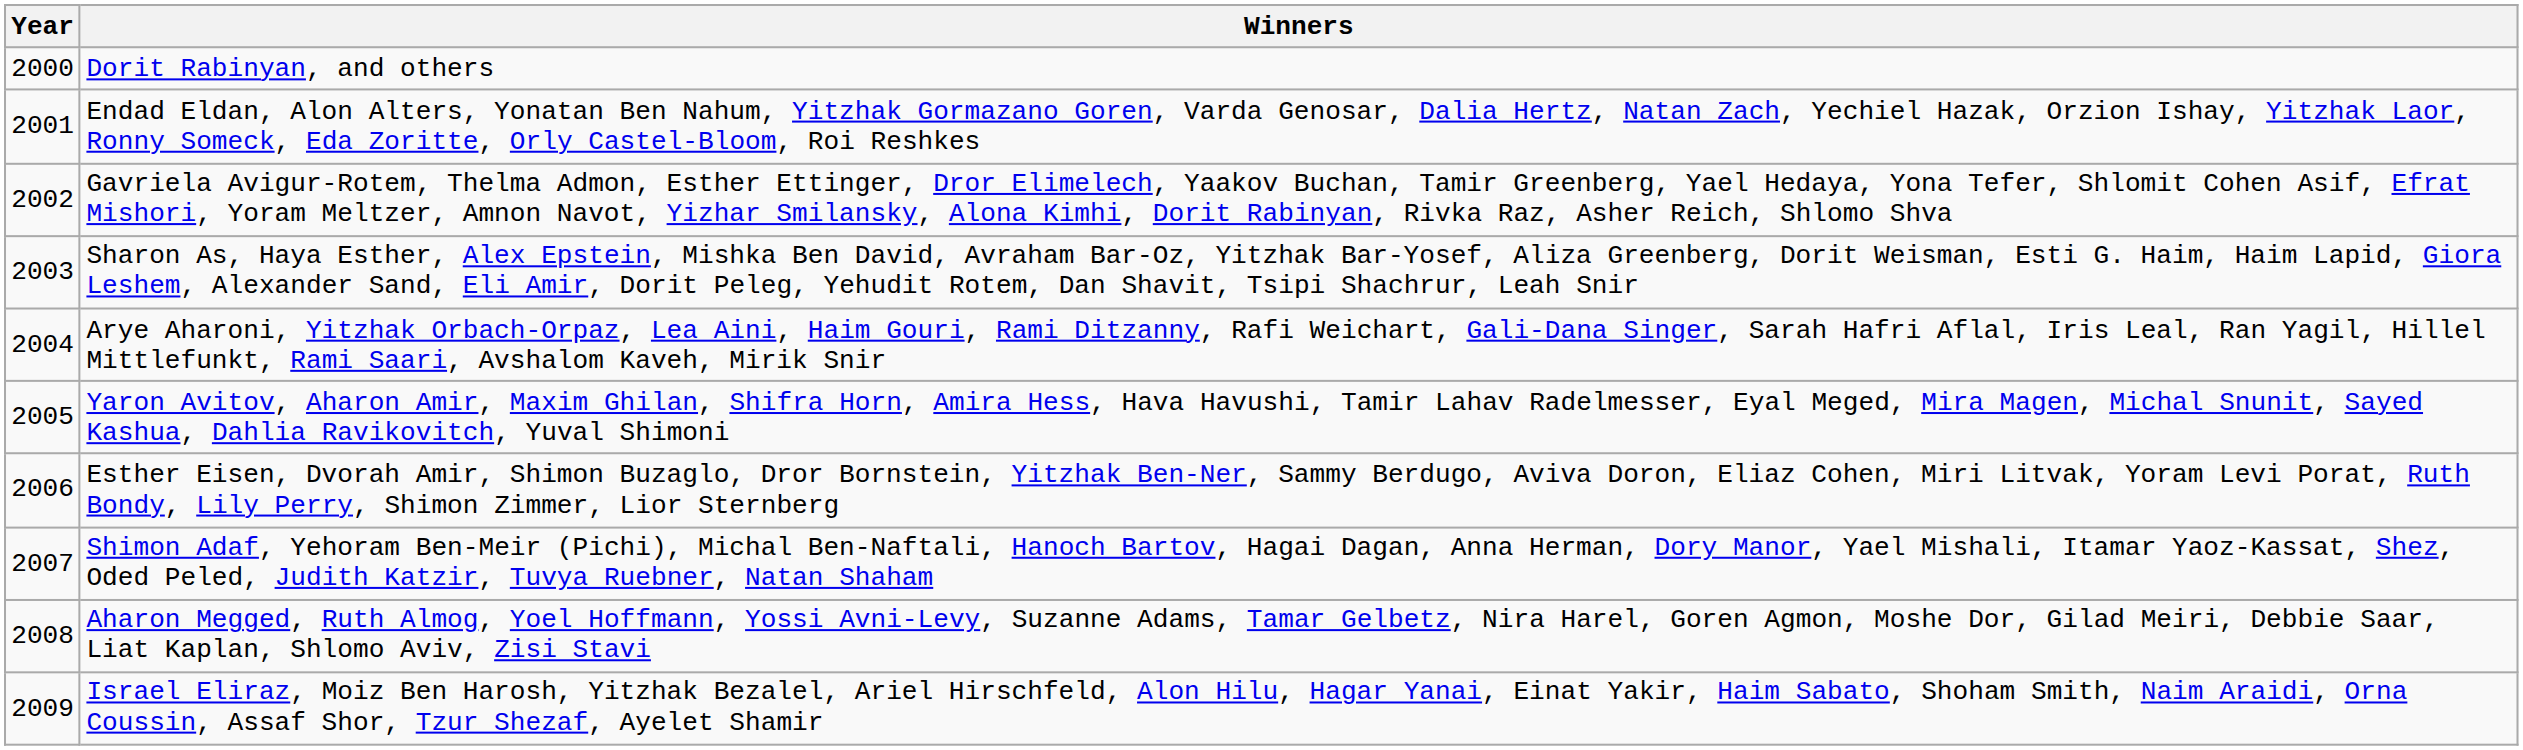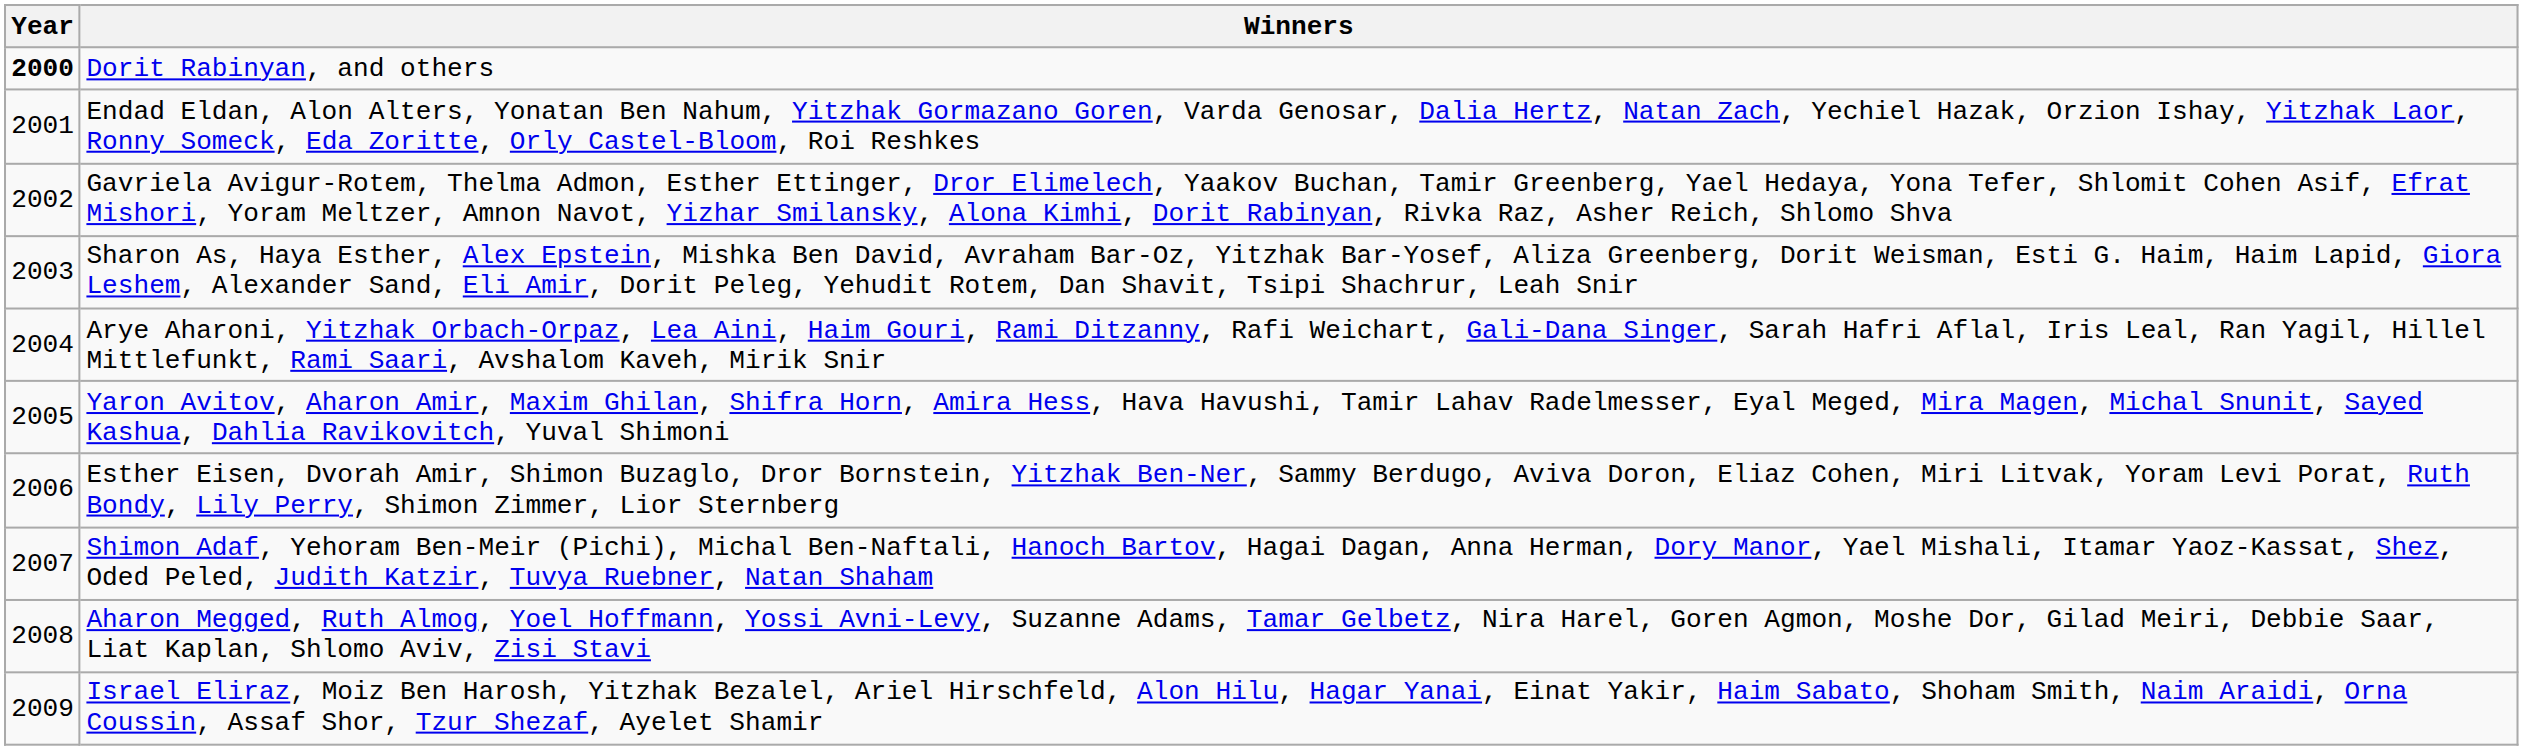(43, 69) normal -> (43, 69) bold
